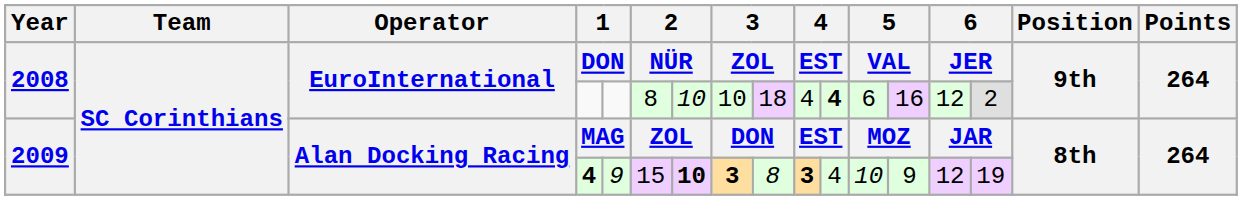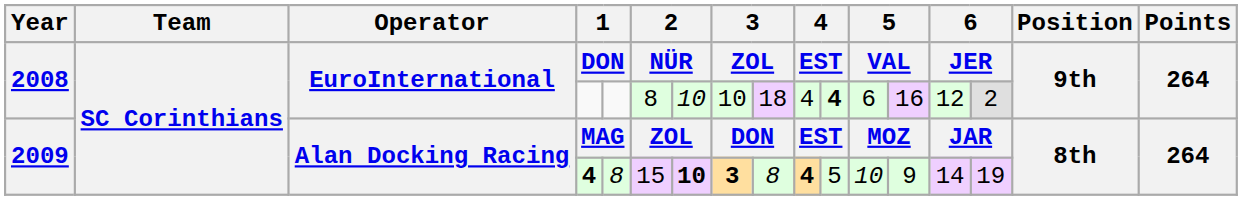(617, 176) 9 -> (617, 176) 8
(807, 176) 3 -> (807, 176) 4
(835, 176) 4 -> (835, 176) 5
(950, 176) 12 -> (950, 176) 14
